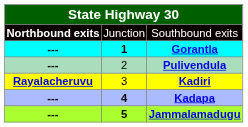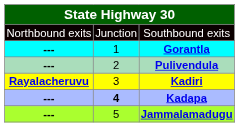(53, 32) bold -> (49, 32) normal
(124, 49) bold -> (116, 49) normal
(124, 114) bold -> (116, 114) normal
